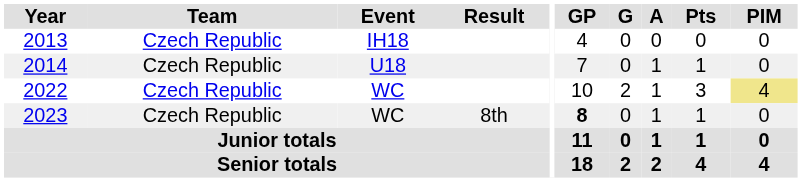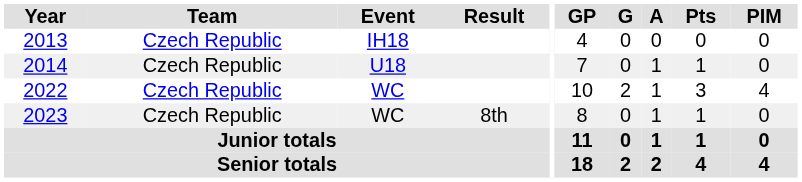(764, 90) khaki background -> (764, 90) no background
(582, 115) bold -> (582, 115) normal
